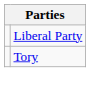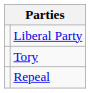+ row: (32, 77)
